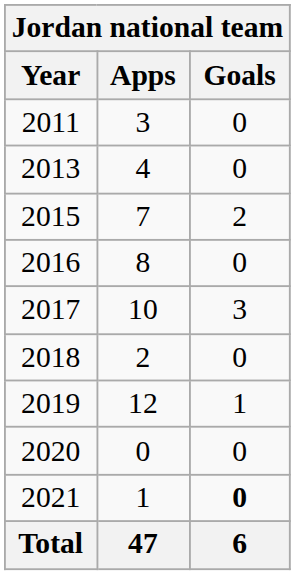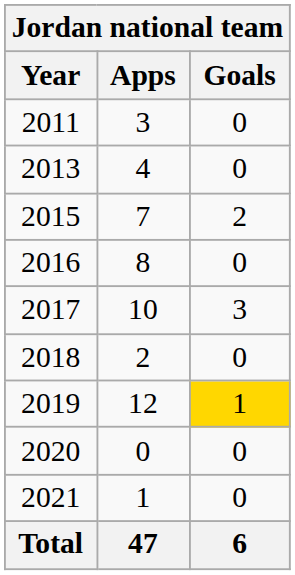(240, 403) no background -> (240, 403) gold background
(240, 497) bold -> (240, 497) normal
